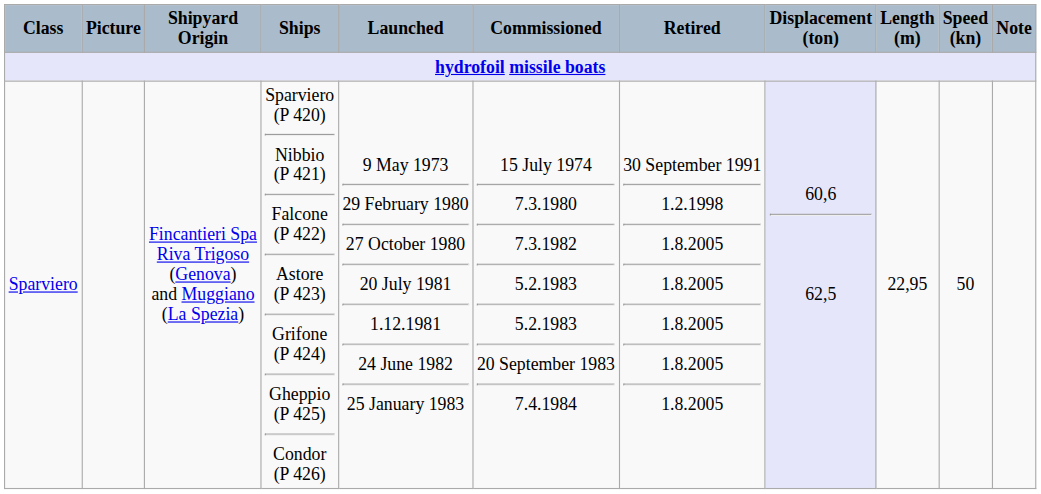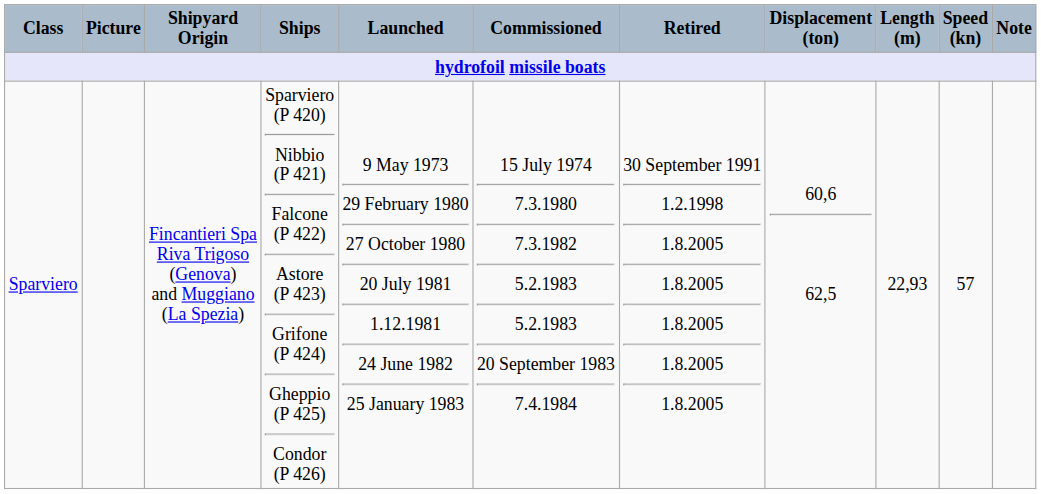(821, 244) lavender background -> (821, 244) no background
(907, 284) 22,95 -> (907, 284) 22,93
(965, 284) 50 -> (965, 284) 57
